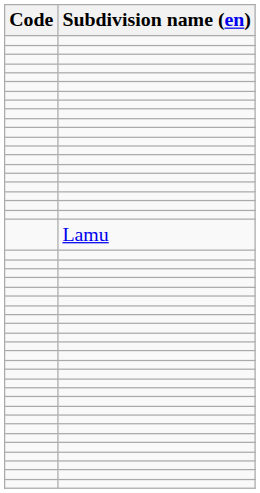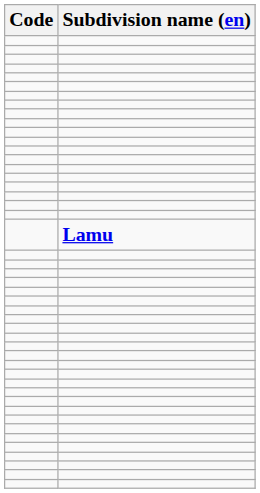(86, 234) normal -> (88, 234) bold
